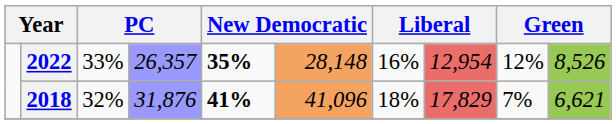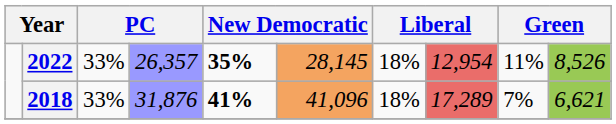(336, 62) 28,148 -> (337, 62) 28,145
(398, 62) 16% -> (399, 62) 18%
(523, 62) 12% -> (523, 62) 11%
(103, 99) 32% -> (104, 99) 33%
(461, 99) 17,829 -> (462, 99) 17,289
